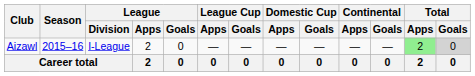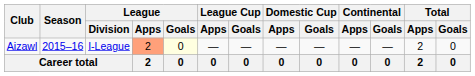(148, 46) no background -> (148, 46) lightsalmon background
(181, 46) no background -> (181, 46) lightyellow background
(420, 46) lightgreen background -> (420, 46) no background
(453, 46) lightgrey background -> (453, 46) no background
